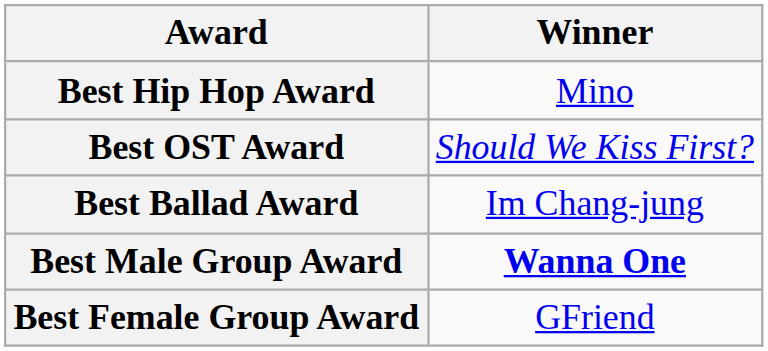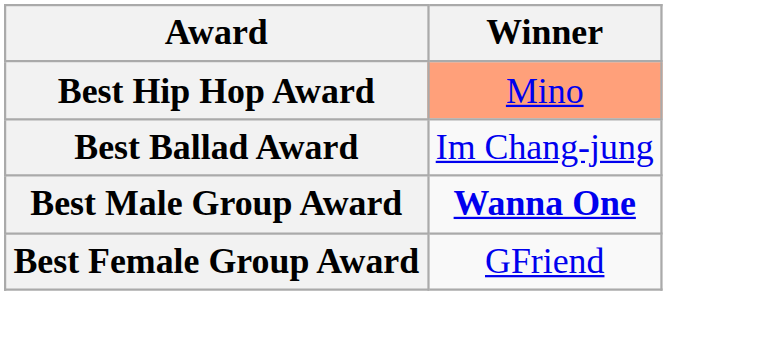(595, 89) no background -> (545, 89) lightsalmon background
- row: (216, 146)
